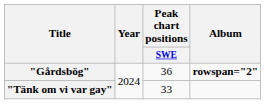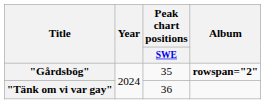(166, 72) 36 -> (166, 72) 35
(166, 89) 33 -> (166, 89) 36
